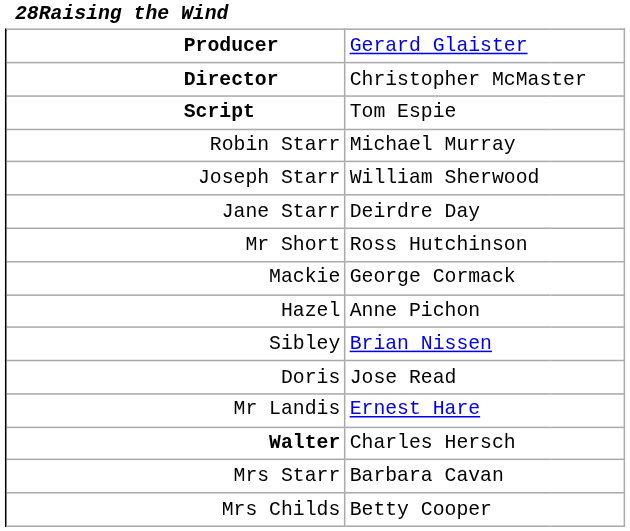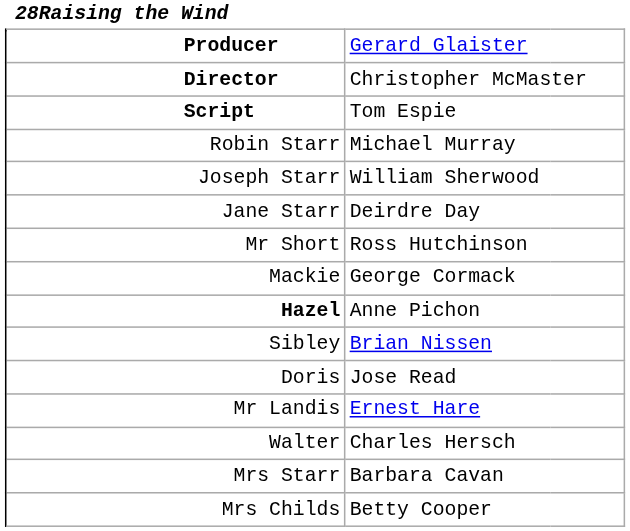(311, 311) normal -> (311, 311) bold
(305, 443) bold -> (305, 443) normal
